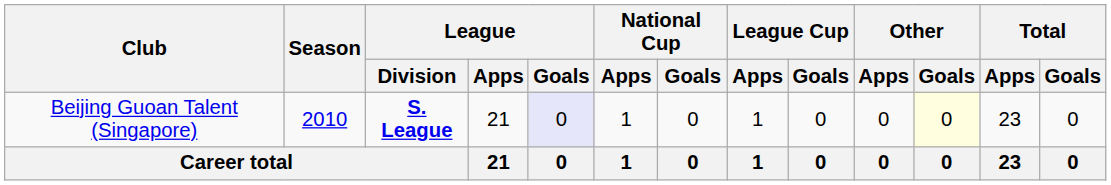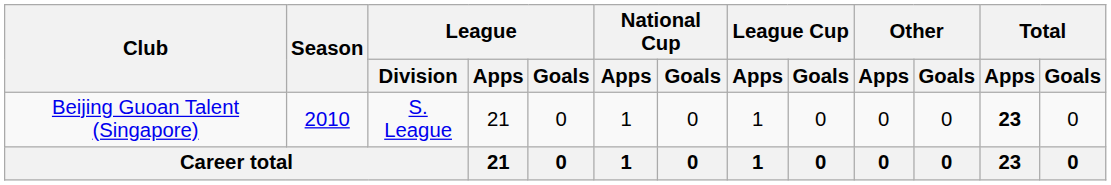(417, 119) bold -> (418, 119) normal
(561, 119) lavender background -> (561, 119) no background
(947, 119) lightyellow background -> (947, 119) no background
(1010, 119) normal -> (1010, 119) bold
